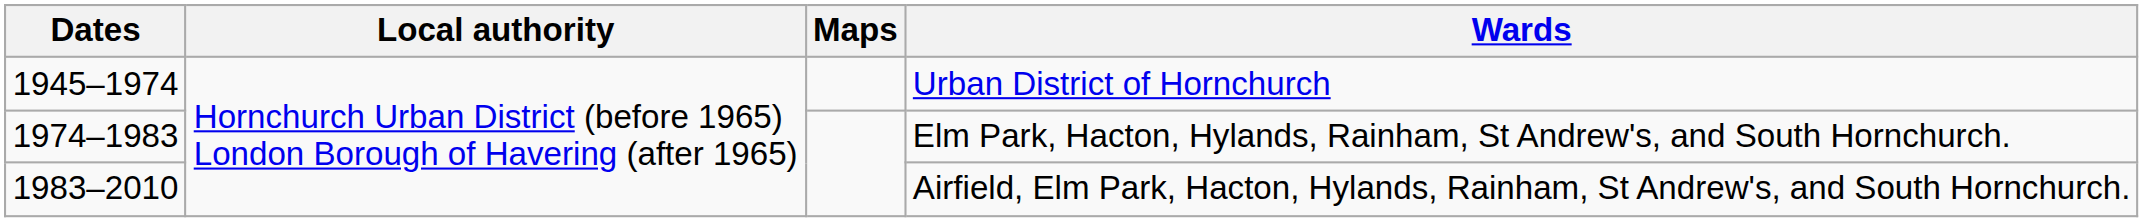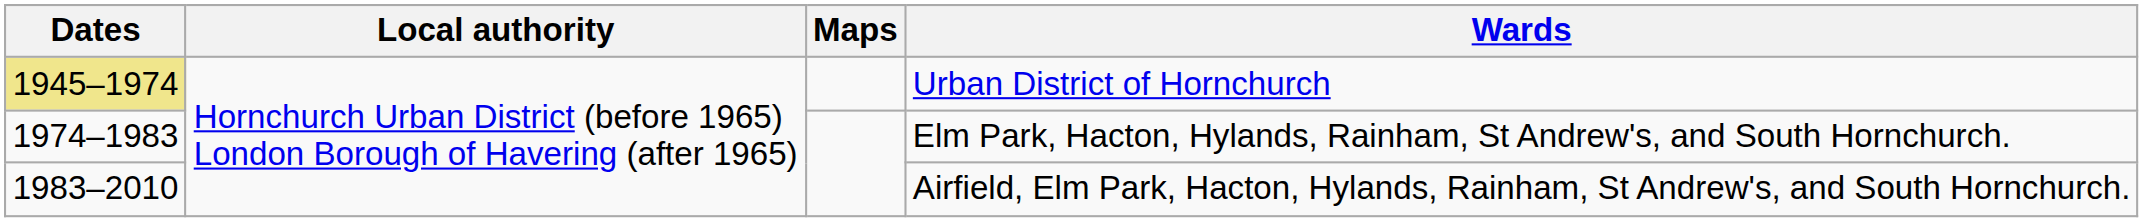(96, 83) no background -> (96, 83) khaki background
